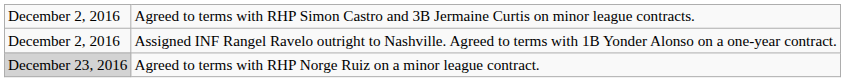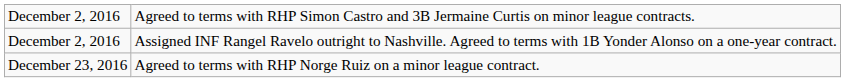(68, 64) lightgrey background -> (68, 64) no background
